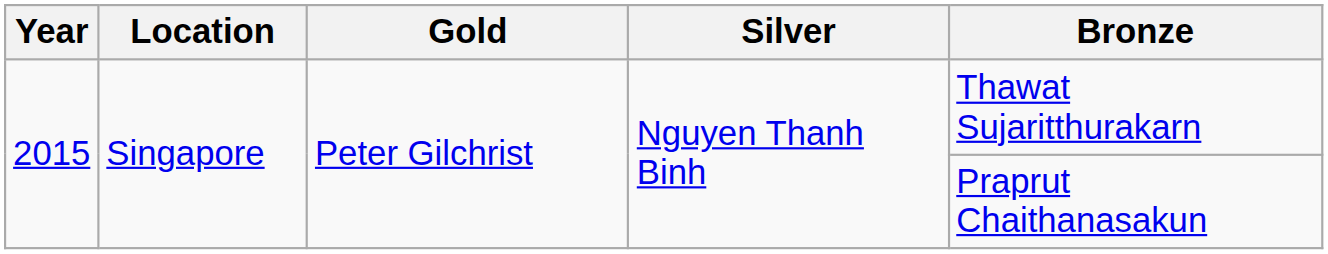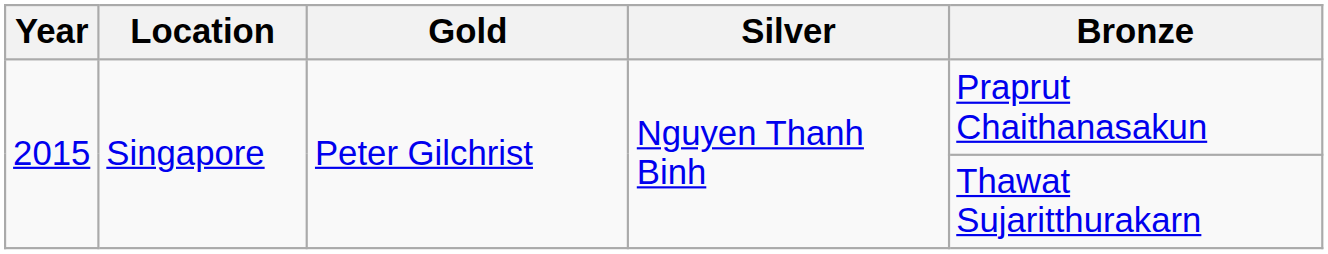(1079, 106) Thawat Sujaritthurakarn -> (1082, 106) Praprut Chaithanasakun
(1082, 200) Praprut Chaithanasakun -> (1079, 200) Thawat Sujaritthurakarn
